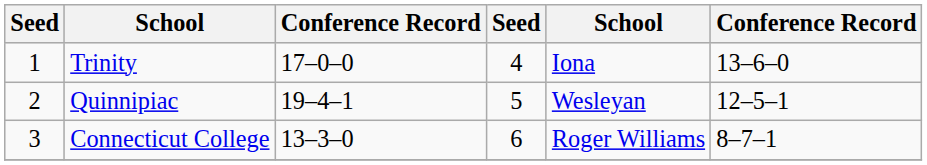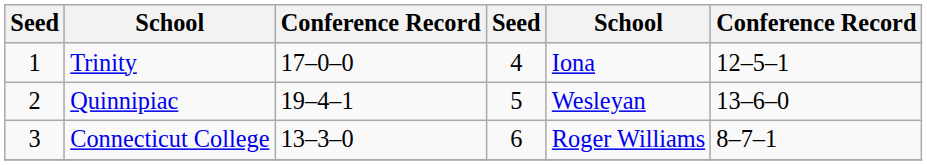(753, 62) 13–6–0 -> (753, 62) 12–5–1
(753, 100) 12–5–1 -> (753, 100) 13–6–0
